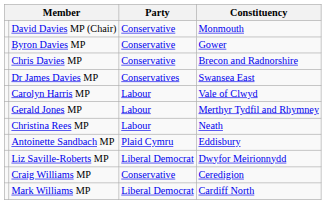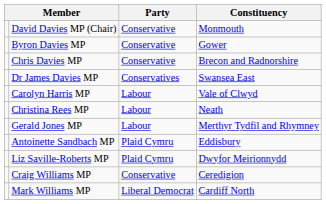rows swapped: (47, 110) <-> (50, 126)
(158, 158) Liberal Democrat -> (147, 158) Plaid Cymru
